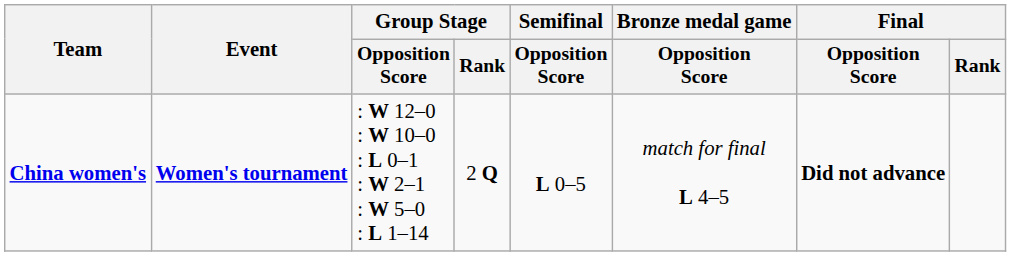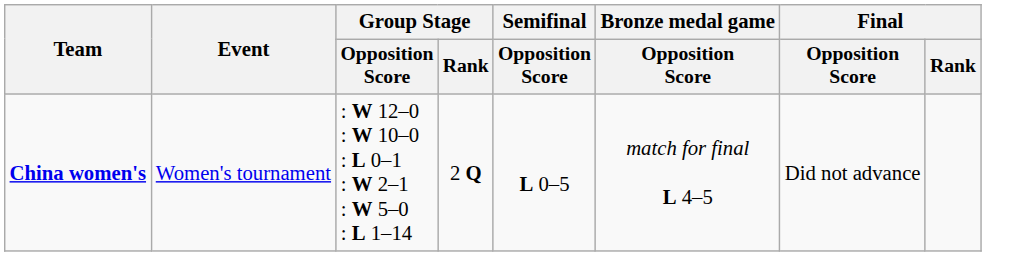(252, 172) bold -> (243, 172) normal
(873, 172) bold -> (853, 172) normal
